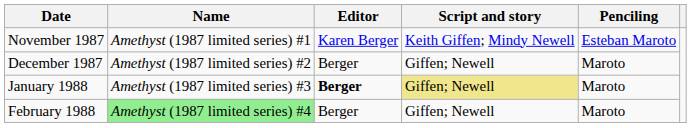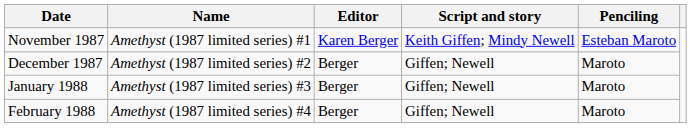(340, 87) bold -> (338, 87) normal
(450, 87) khaki background -> (450, 87) no background
(211, 110) lightgreen background -> (211, 110) no background
